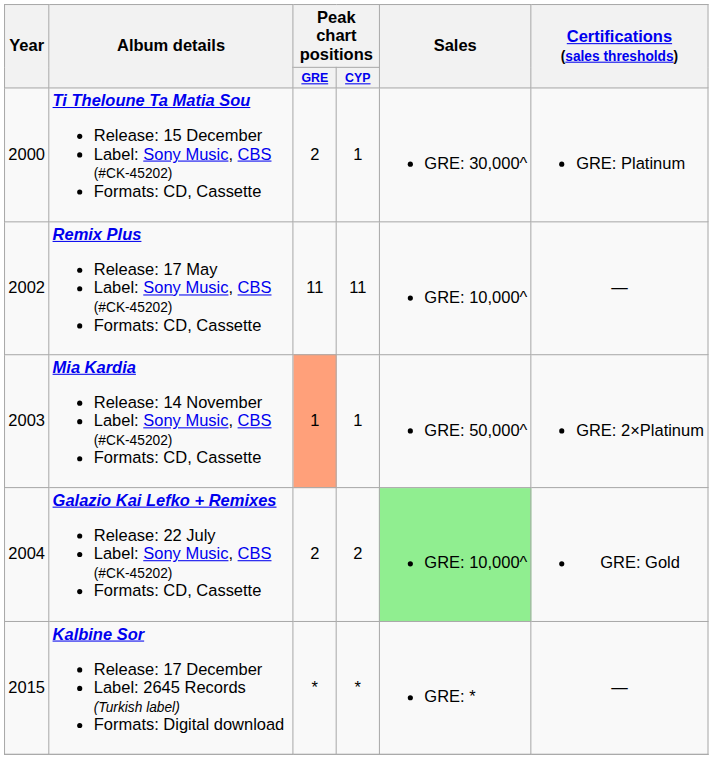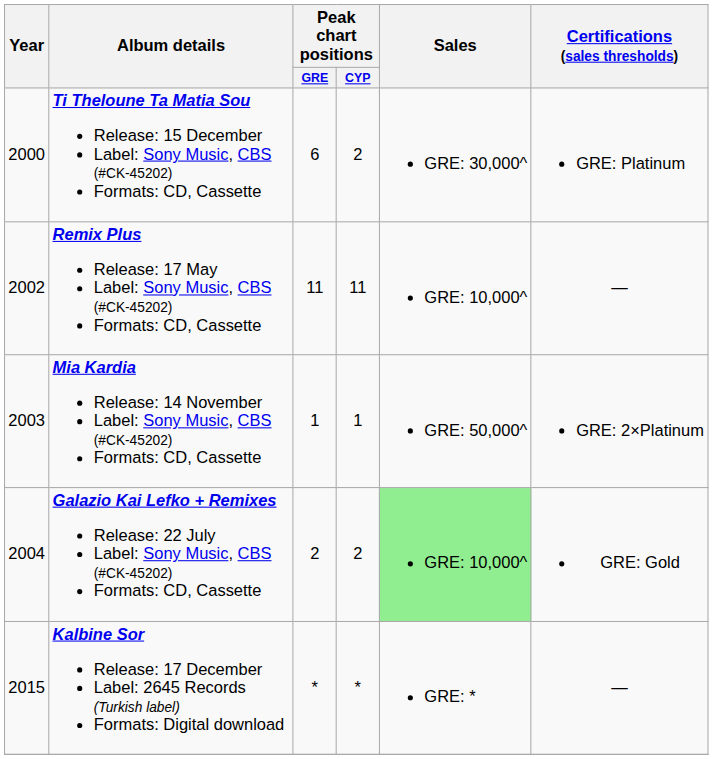(315, 154) 2 -> (315, 154) 6
(358, 154) 1 -> (358, 154) 2
(315, 421) lightsalmon background -> (315, 421) no background
